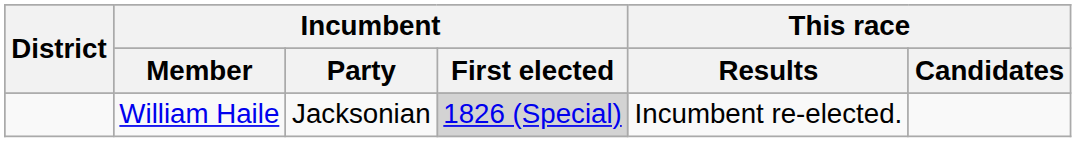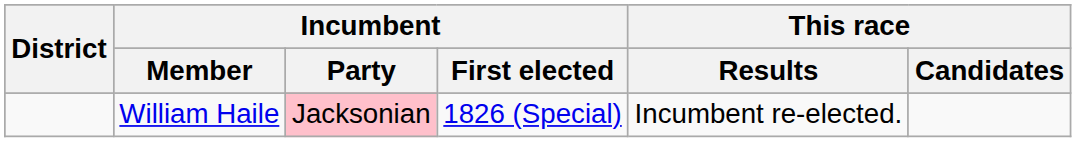(361, 114) no background -> (361, 114) pink background
(533, 114) lightgrey background -> (533, 114) no background
